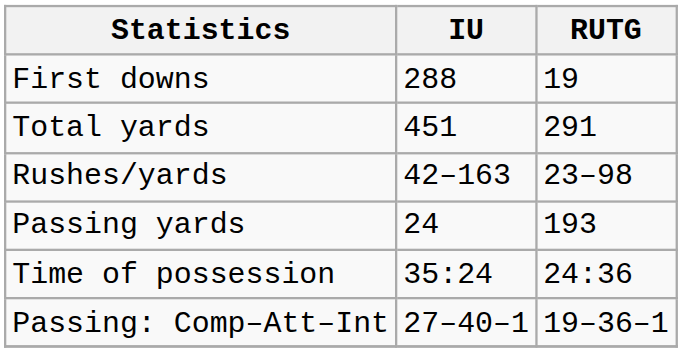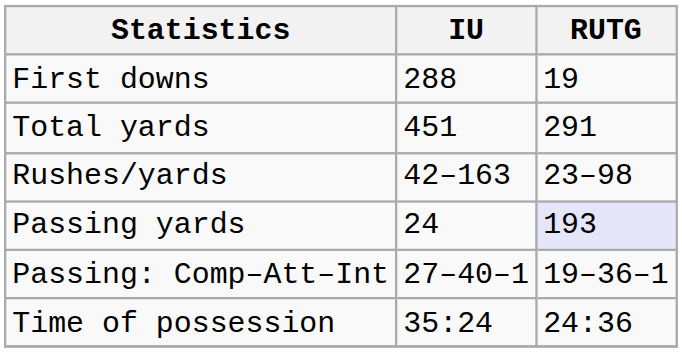(570, 225) no background -> (570, 225) lavender background
rows swapped: (201, 323) <-> (174, 274)
